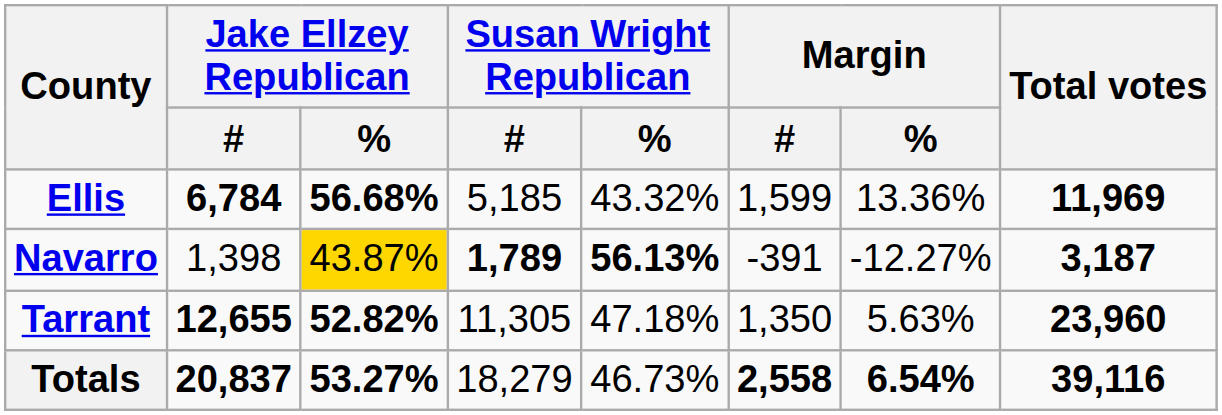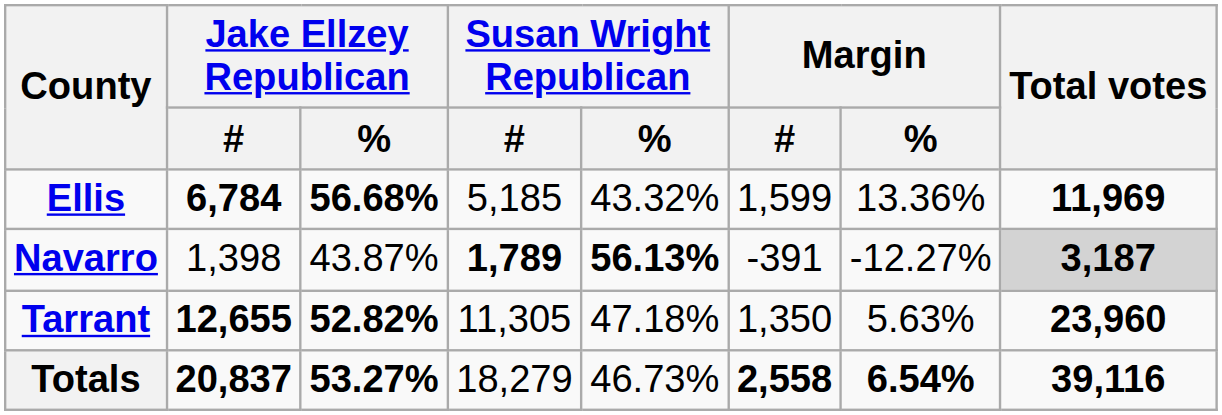(374, 258) gold background -> (374, 258) no background
(1108, 258) no background -> (1108, 258) lightgrey background
